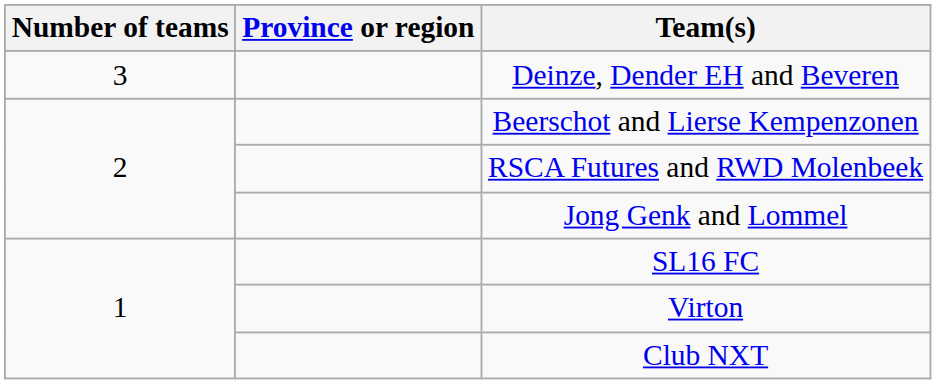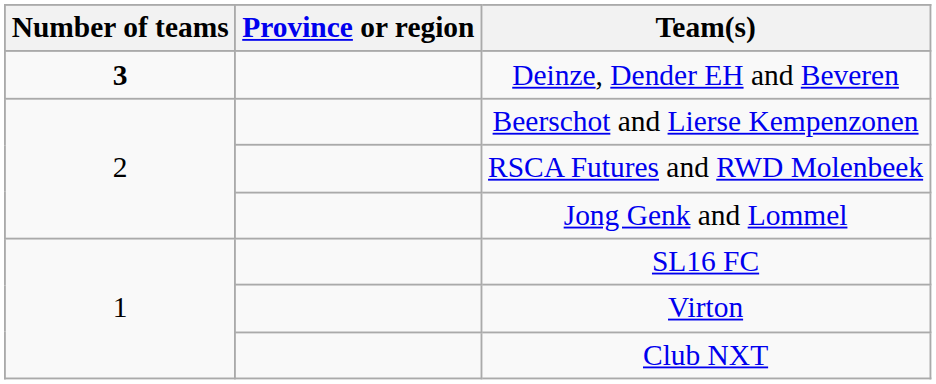(120, 74) normal -> (120, 74) bold
